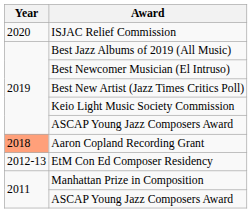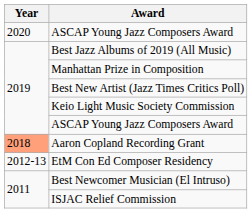(114, 32) ISJAC Relief Commission -> (142, 32) ASCAP Young Jazz Composers Award
(141, 69) Best Newcomer Musician (El Intruso) -> (127, 69) Manhattan Prize in Composition
(127, 180) Manhattan Prize in Composition -> (141, 180) Best Newcomer Musician (El Intruso)
(142, 198) ASCAP Young Jazz Composers Award -> (114, 198) ISJAC Relief Commission
